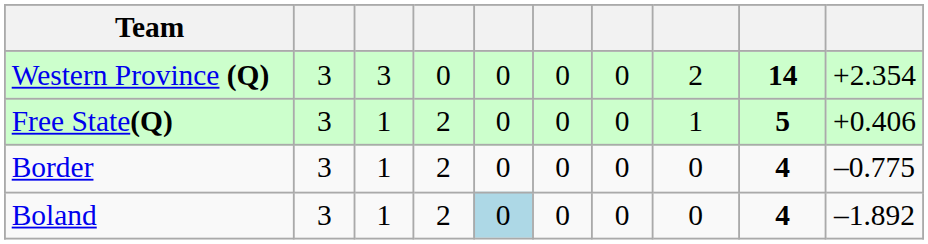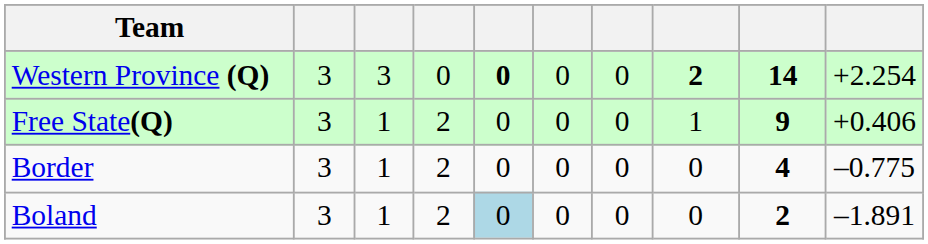(503, 74) normal -> (503, 74) bold
(695, 74) normal -> (695, 74) bold
(874, 74) +2.354 -> (874, 74) +2.254
(783, 121) 5 -> (783, 121) 9
(783, 214) 4 -> (783, 214) 2
(874, 214) –1.892 -> (874, 214) –1.891
